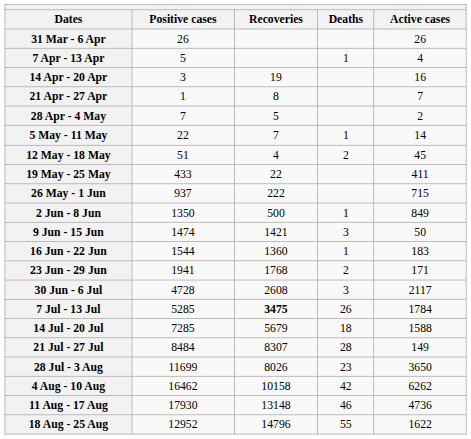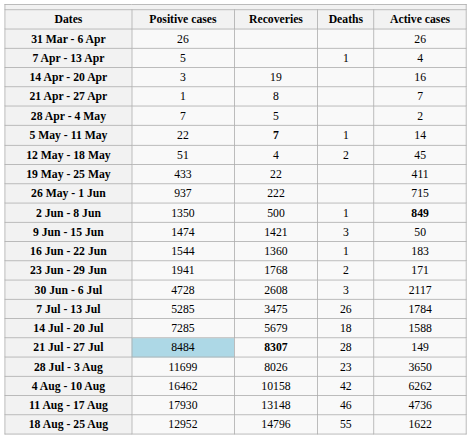(276, 135) normal -> (276, 135) bold
(420, 212) normal -> (420, 212) bold
(276, 309) bold -> (276, 309) normal
(183, 347) no background -> (183, 347) lightblue background
(276, 347) normal -> (276, 347) bold
